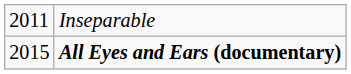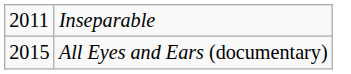(200, 52) bold -> (193, 52) normal
